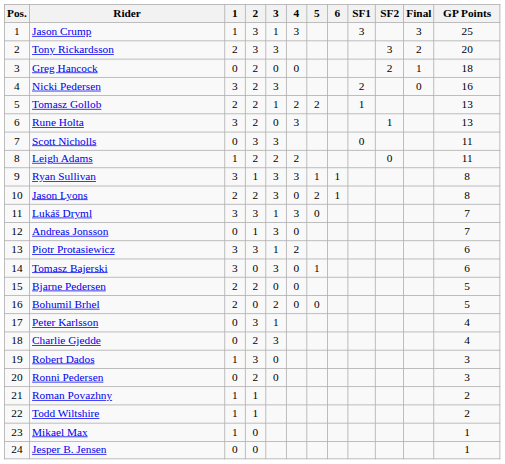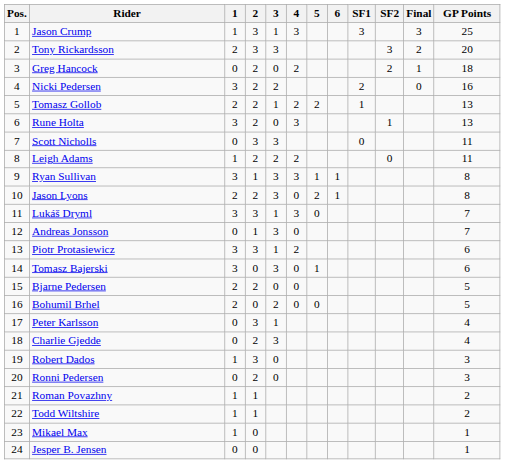(296, 68) 0 -> (296, 68) 2
(276, 86) 3 -> (276, 86) 2
